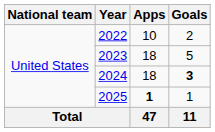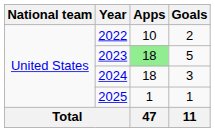(149, 55) no background -> (149, 55) lightgreen background
(190, 76) bold -> (190, 76) normal
(149, 96) bold -> (149, 96) normal
